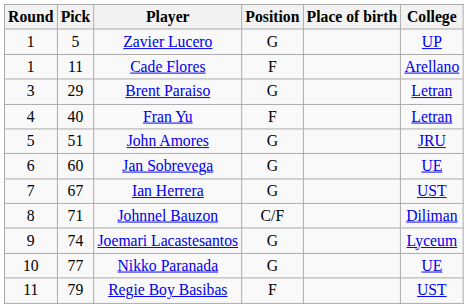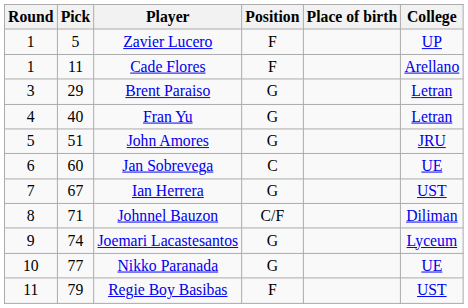(272, 41) G -> (272, 41) F
(272, 116) F -> (272, 116) G
(272, 166) G -> (272, 166) C
